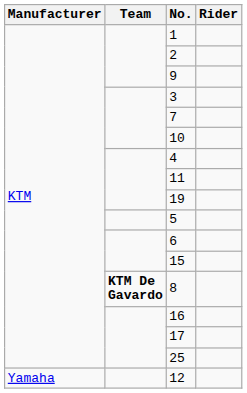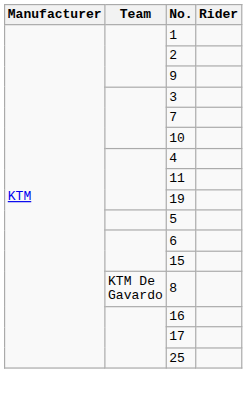(135, 289) bold -> (135, 289) normal
- row: (177, 378)
